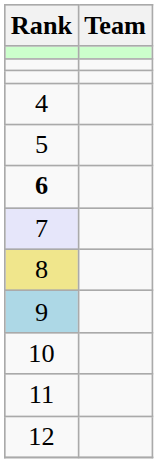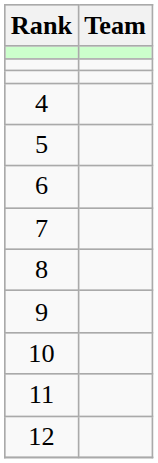(41, 186) bold -> (41, 186) normal
(41, 228) lavender background -> (41, 228) no background
(41, 269) khaki background -> (41, 269) no background
(41, 311) lightblue background -> (41, 311) no background
